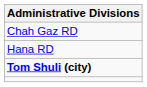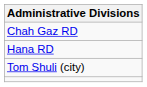(49, 67) bold -> (46, 67) normal
